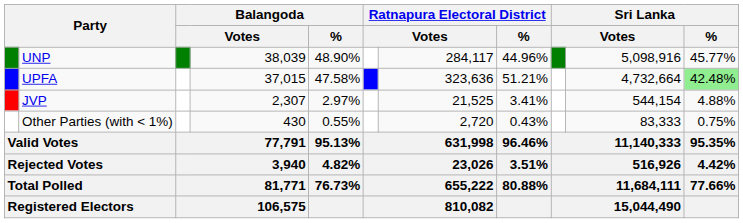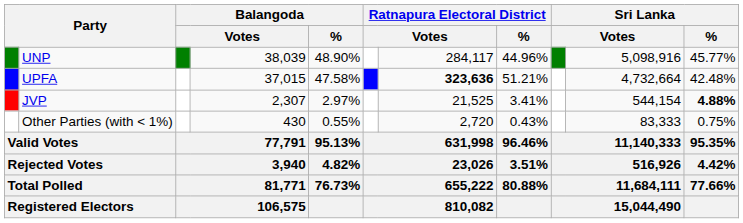(469, 79) normal -> (469, 79) bold
(713, 79) lightgreen background -> (713, 79) no background
(716, 100) normal -> (716, 100) bold
